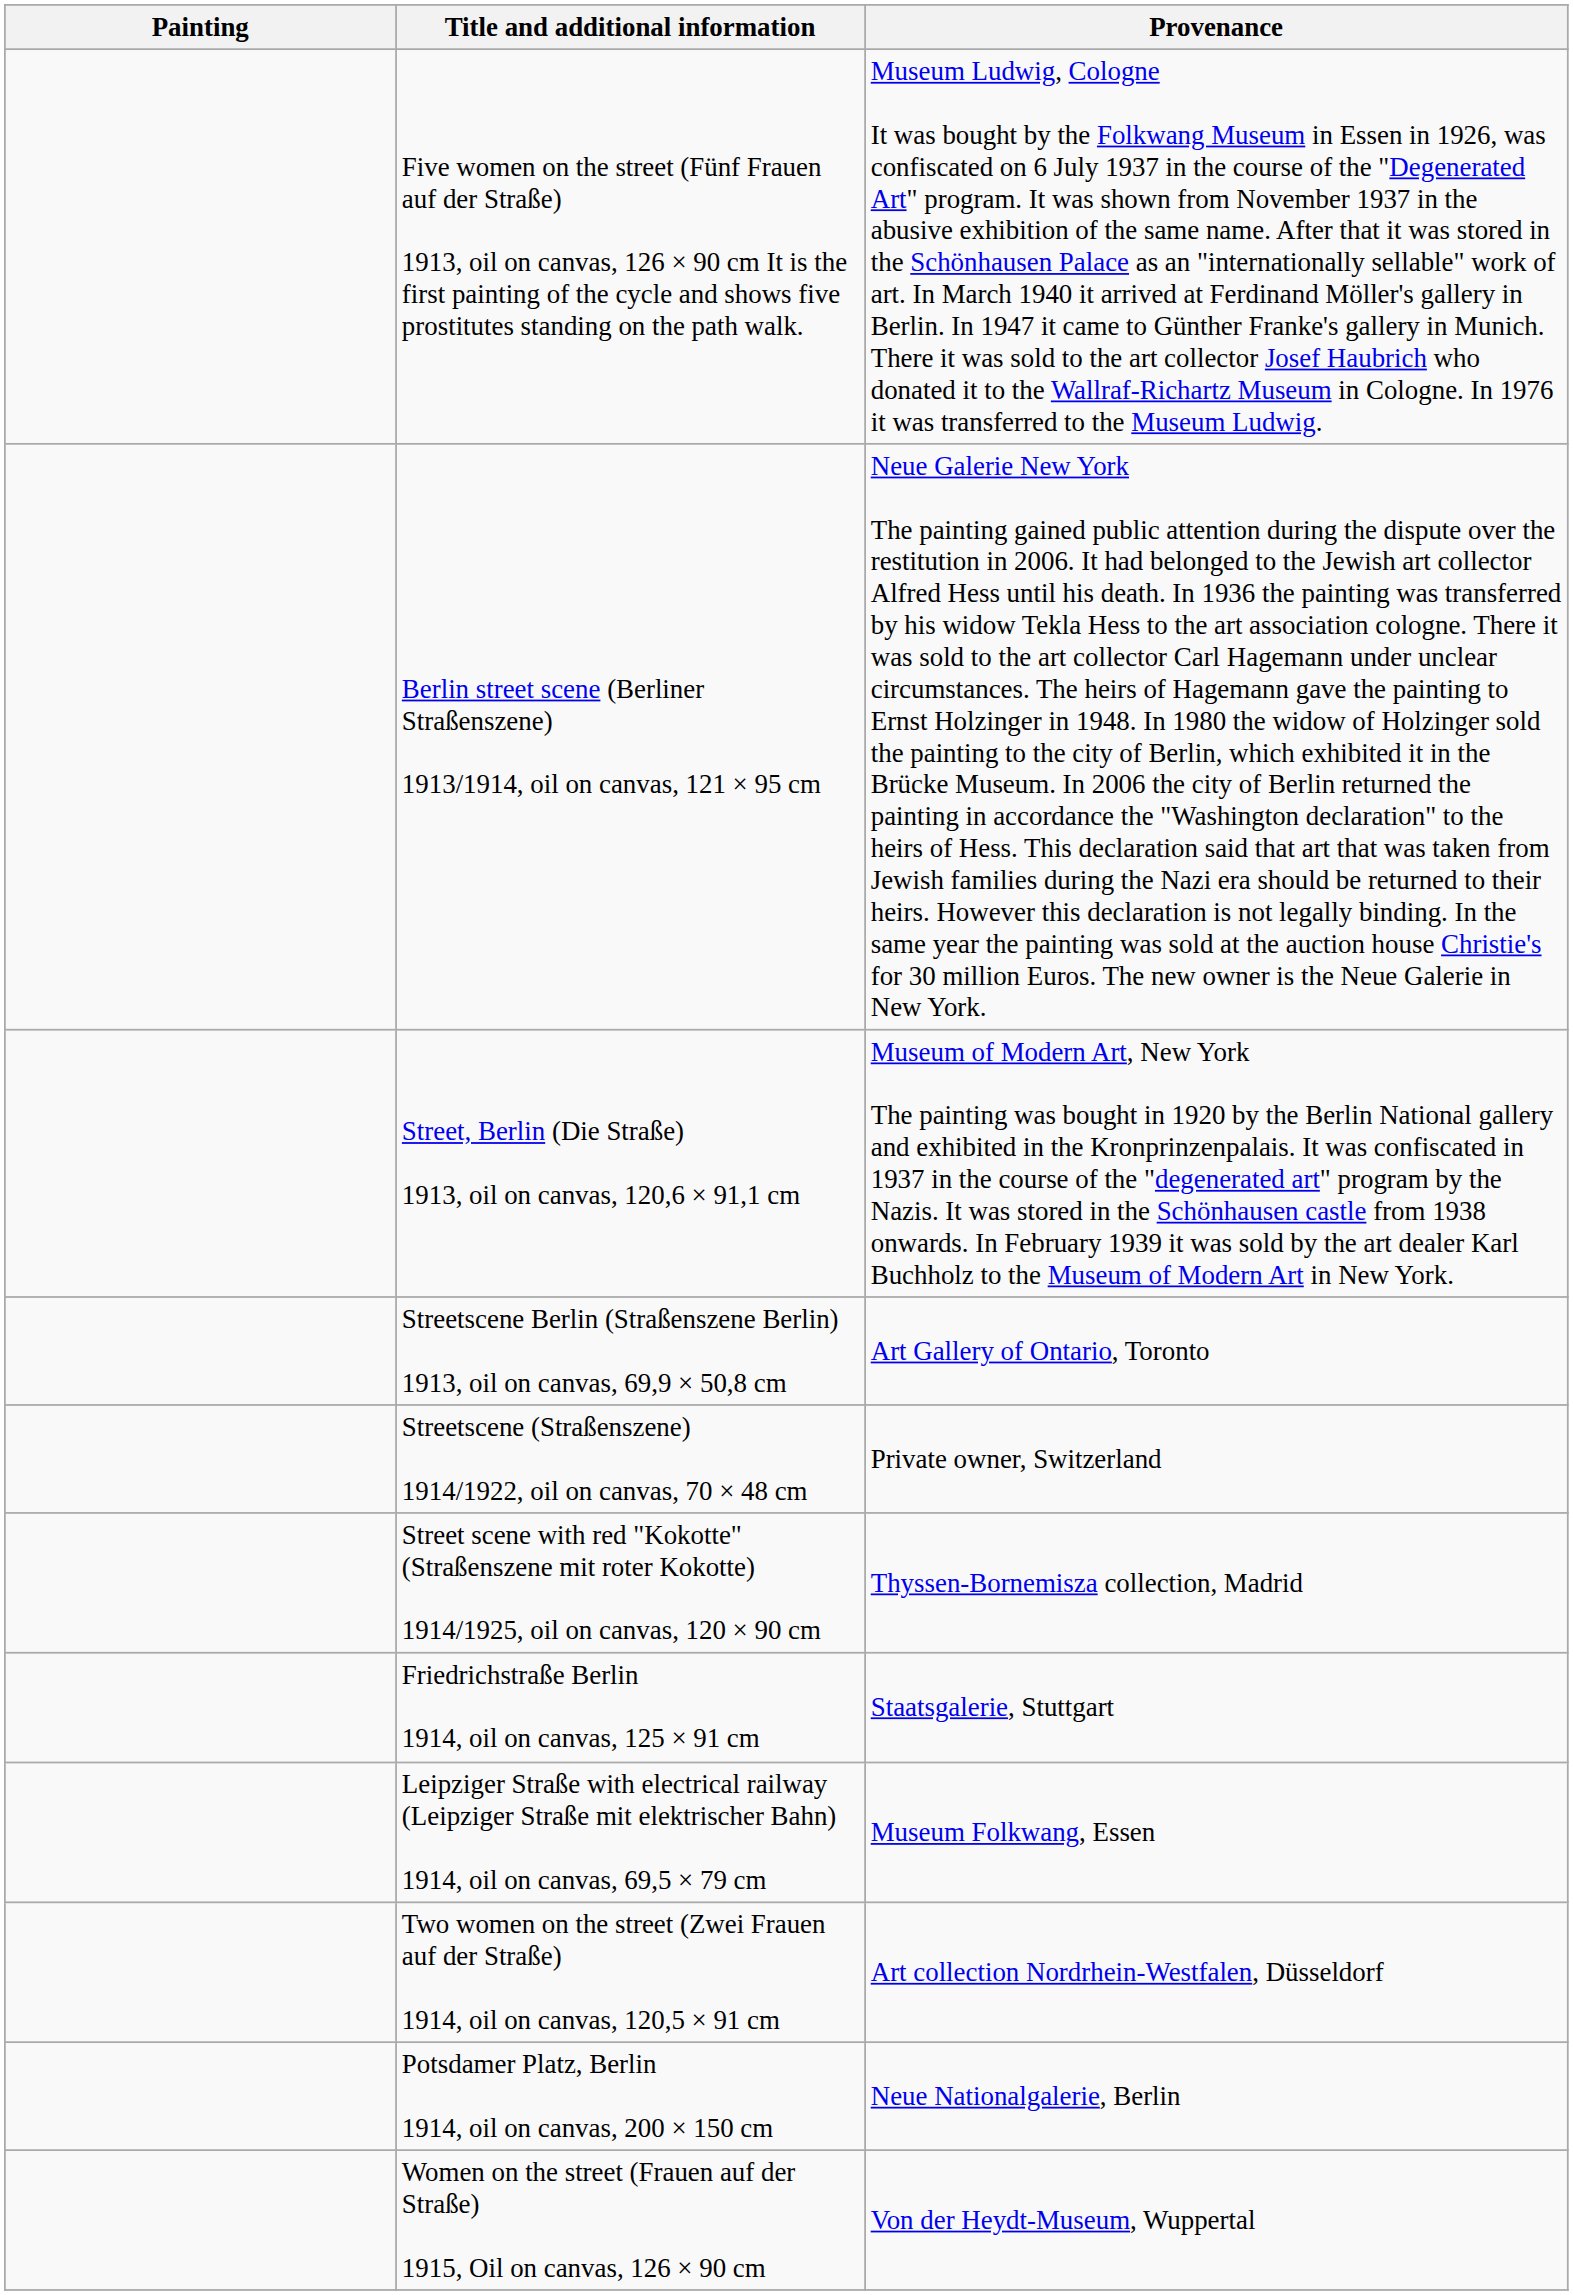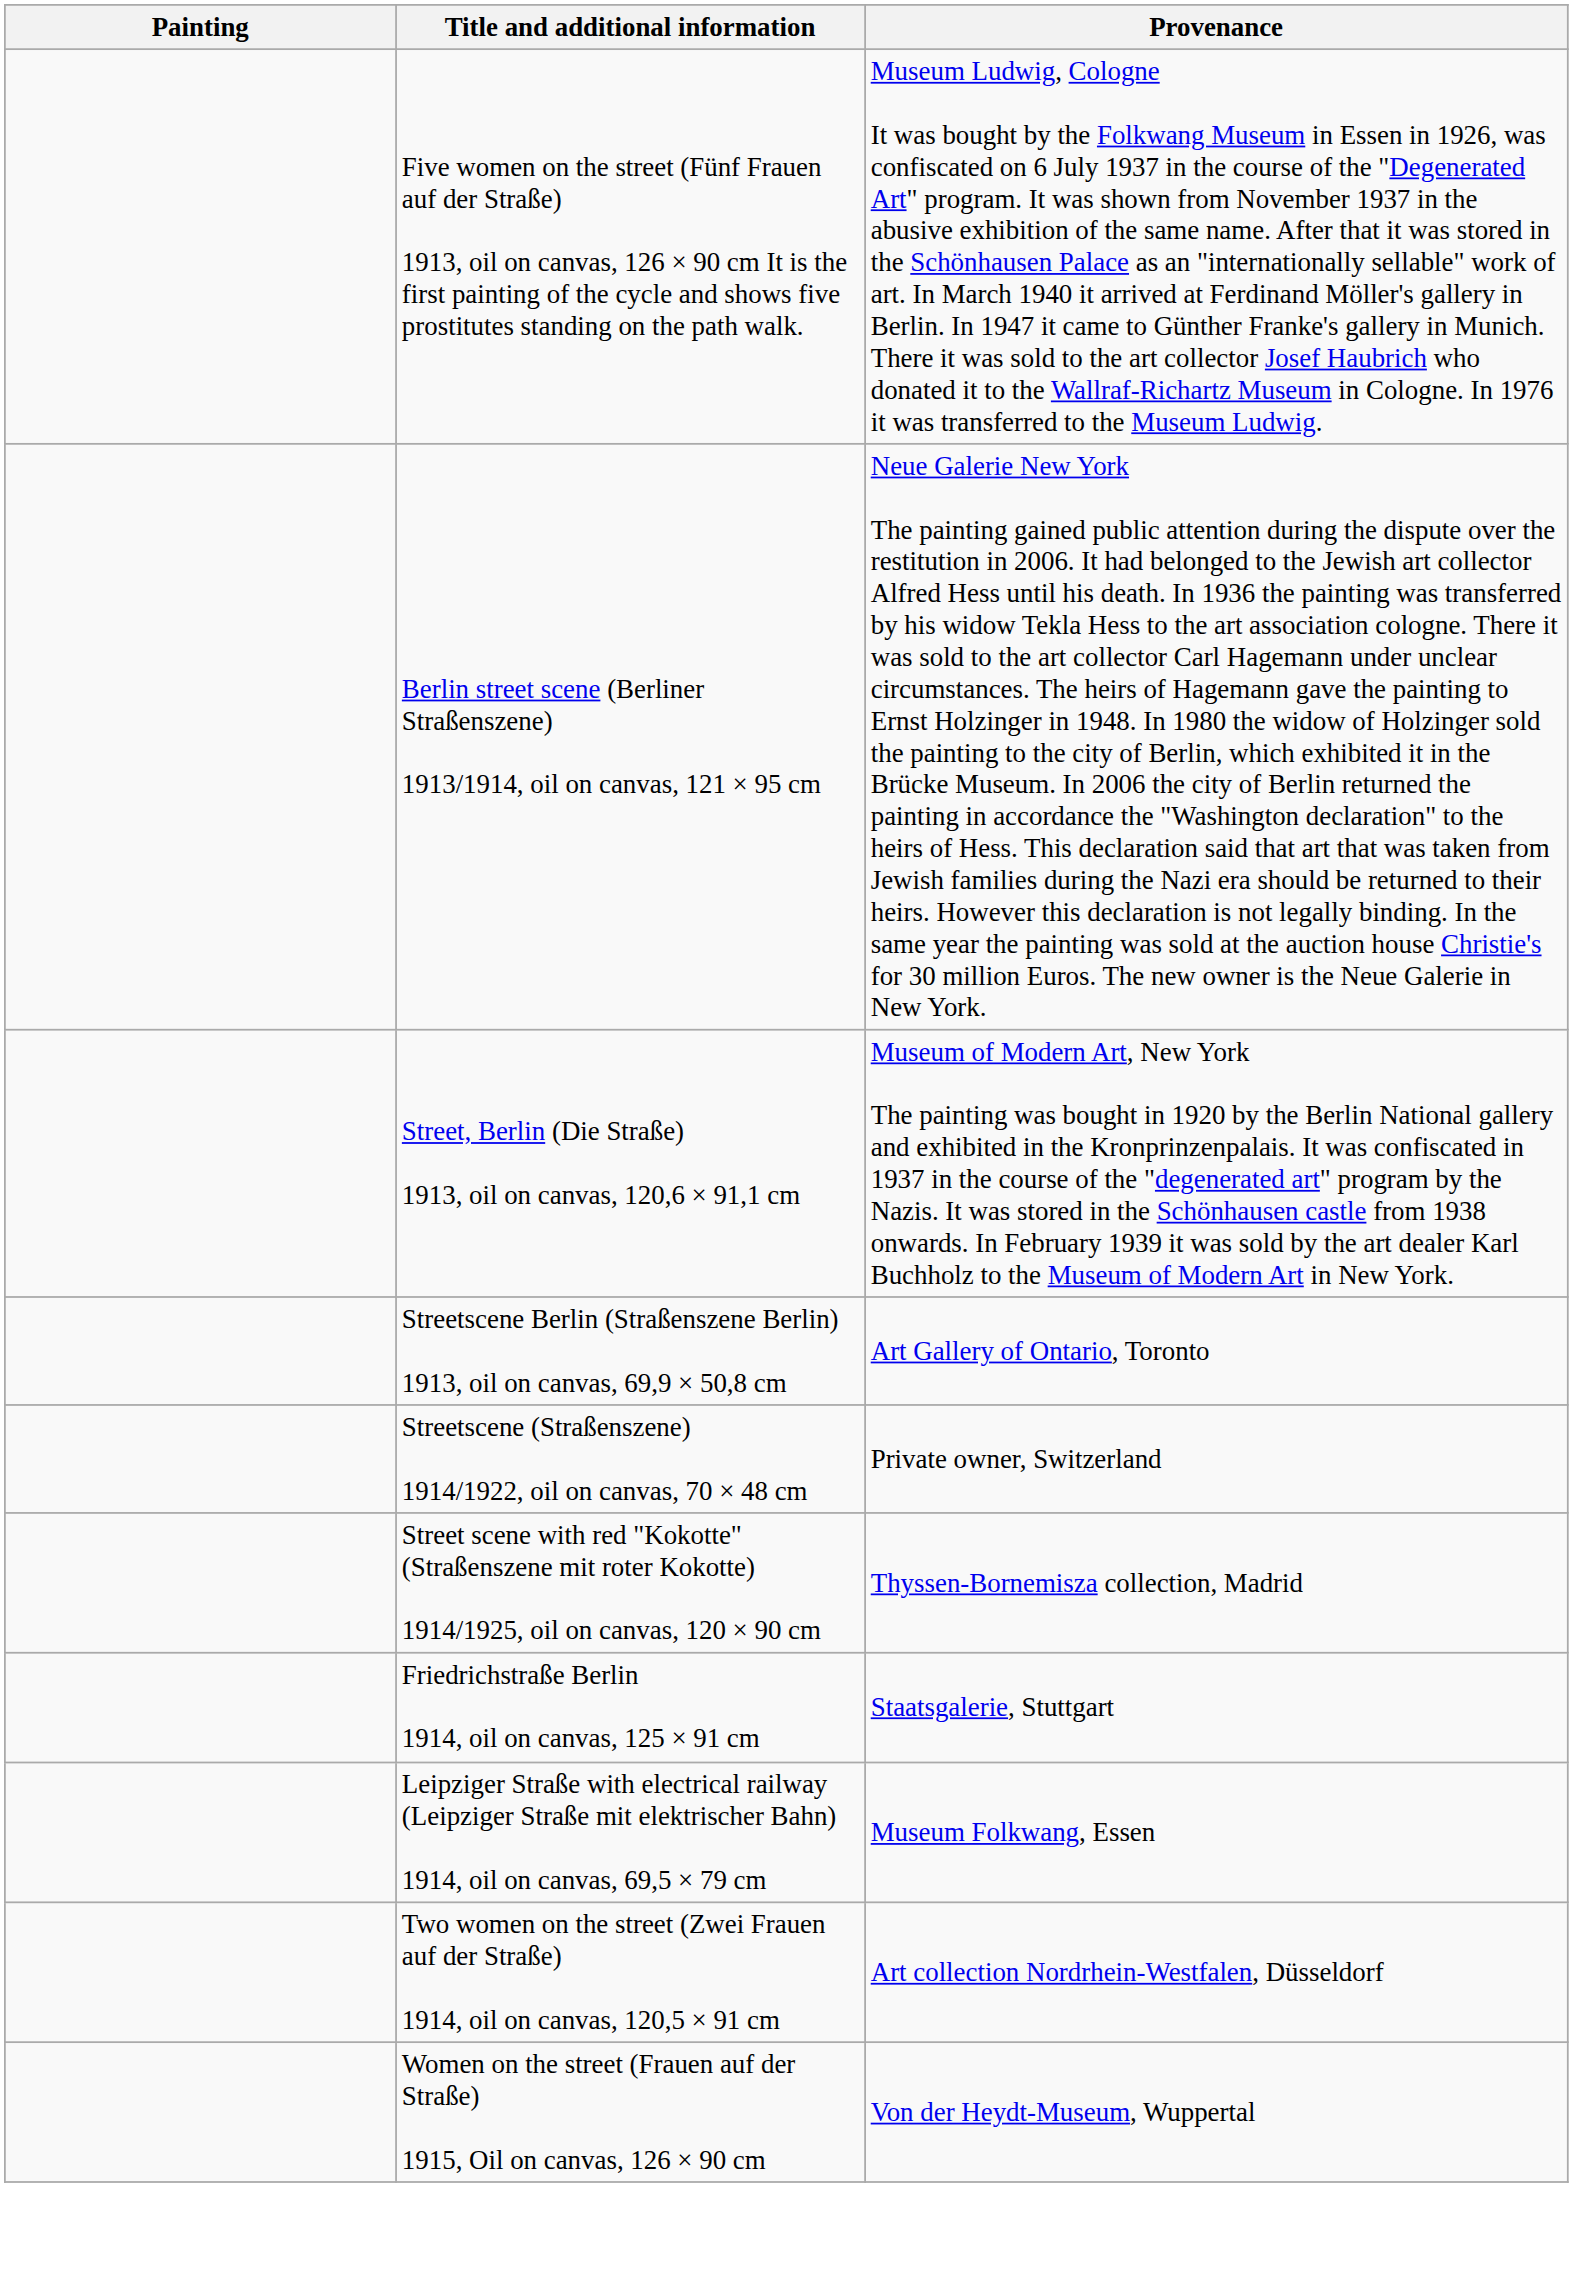- row: (588, 2095)
